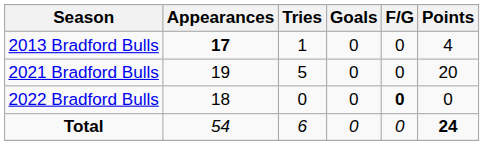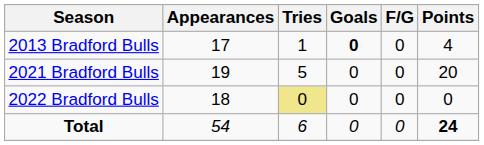(220, 45) bold -> (220, 45) normal
(354, 45) normal -> (354, 45) bold
(302, 99) no background -> (302, 99) khaki background
(400, 99) bold -> (400, 99) normal
